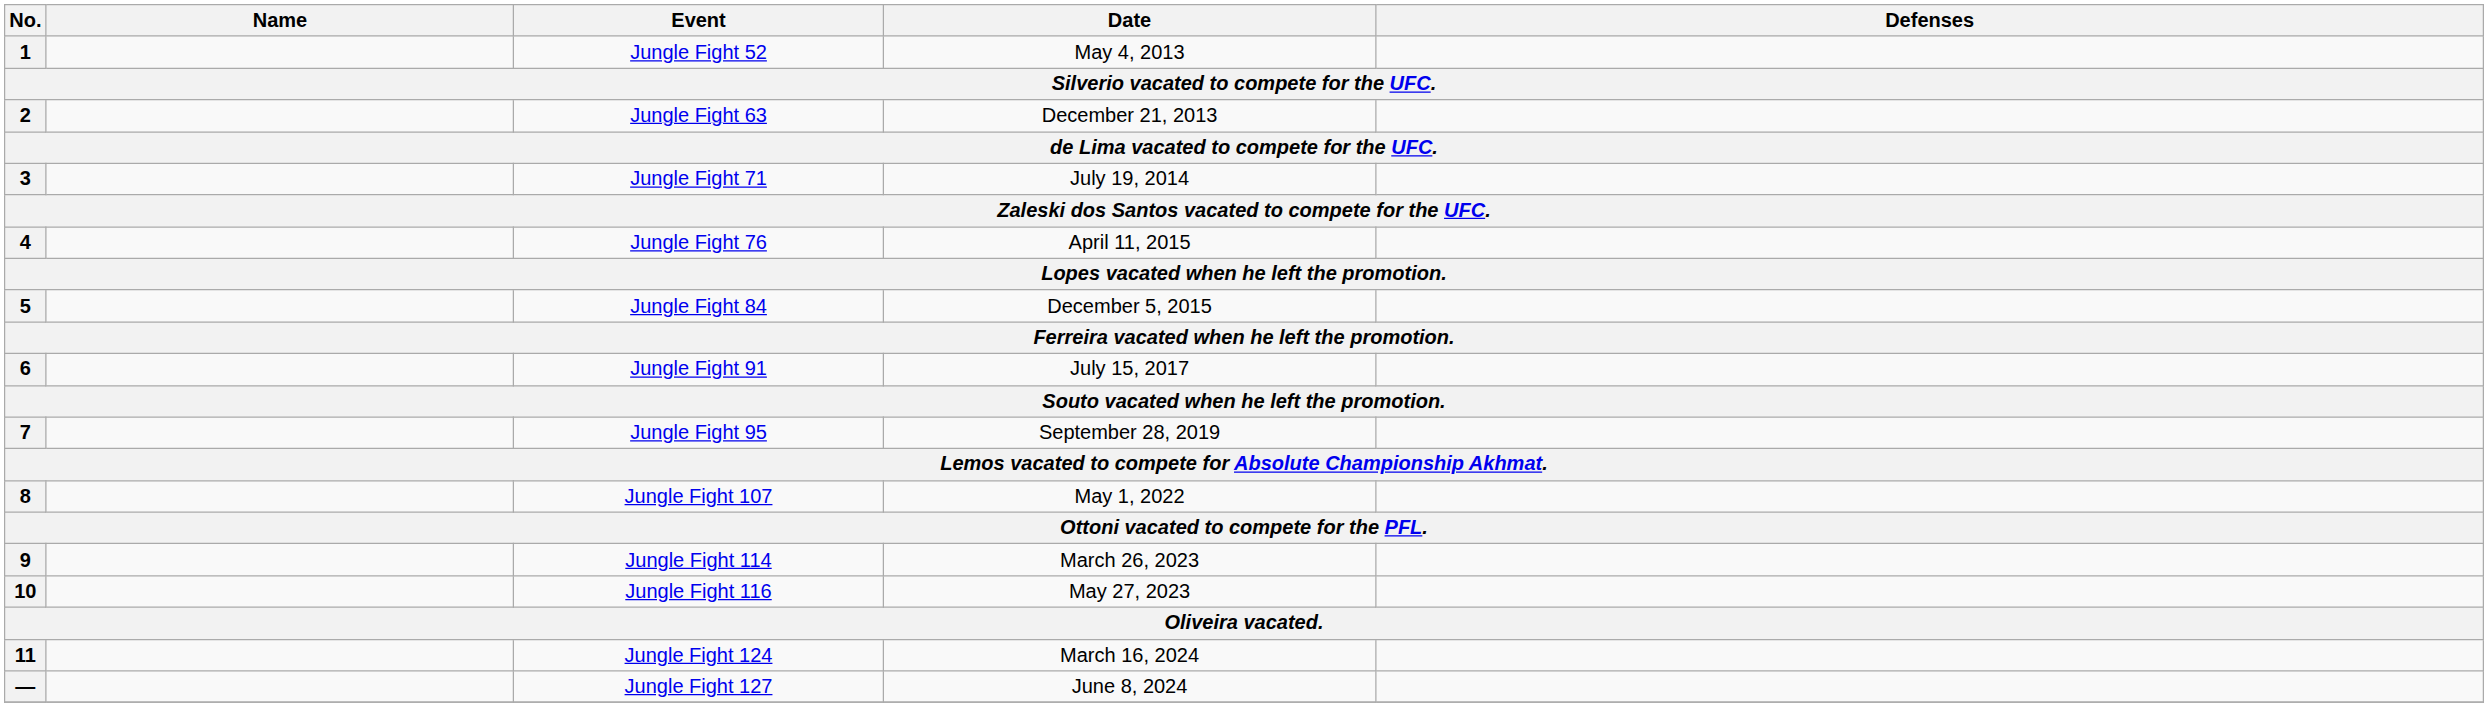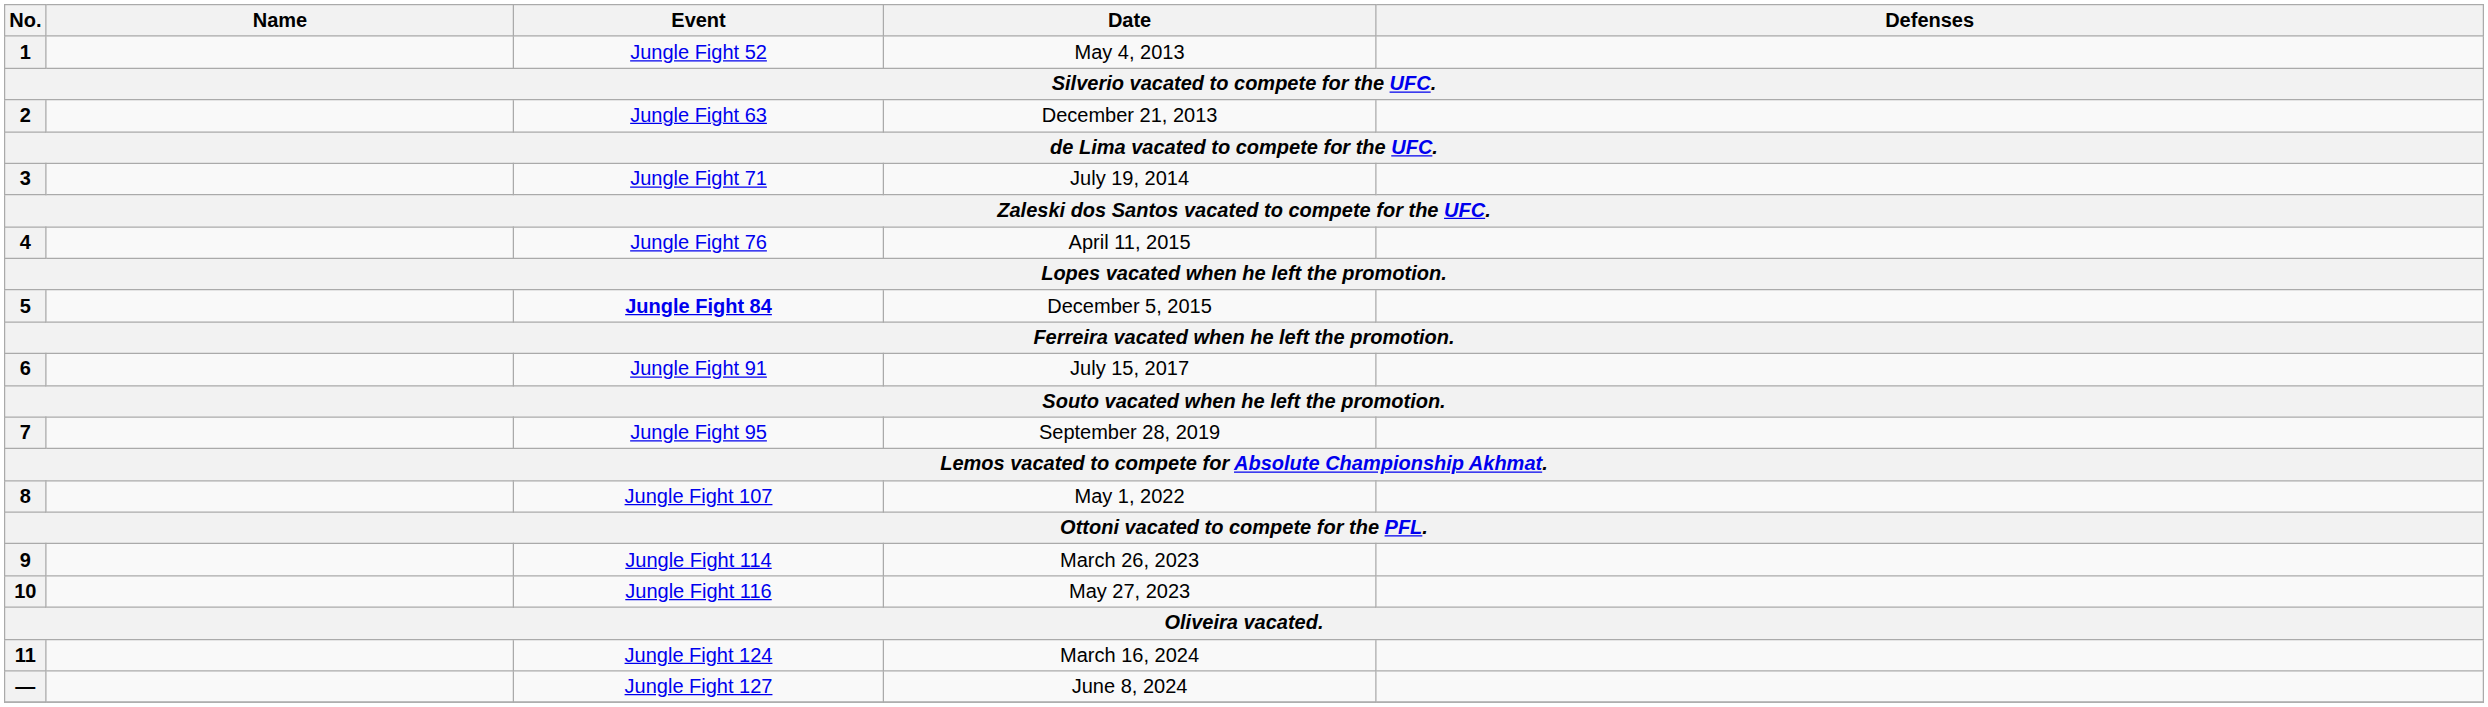(699, 305) normal -> (699, 305) bold
